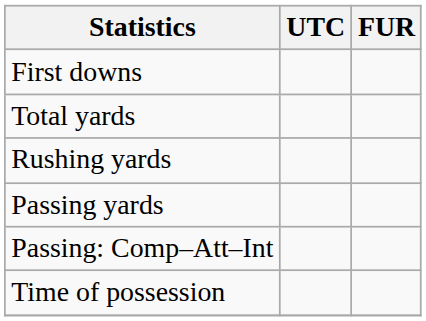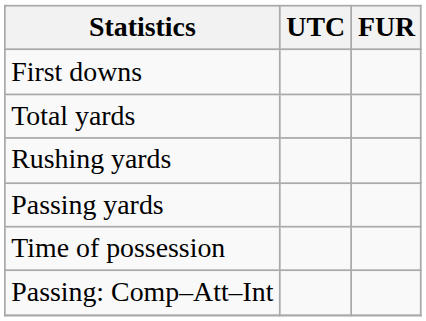rows swapped: (142, 248) <-> (118, 292)
